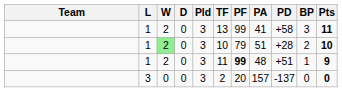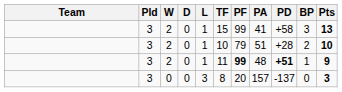columns swapped: (203, 12) <-> (148, 12)
(222, 29) 13 -> (222, 29) 15
(327, 29) 11 -> (327, 29) 13
(166, 45) lightgreen background -> (169, 45) no background
(284, 62) normal -> (284, 62) bold
(222, 78) 2 -> (222, 78) 8
(327, 78) 0 -> (327, 78) 3
